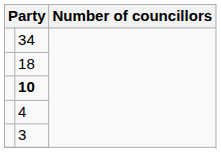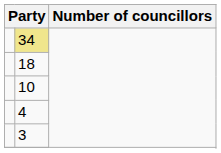(26, 40) no background -> (26, 40) khaki background
(26, 87) bold -> (26, 87) normal
